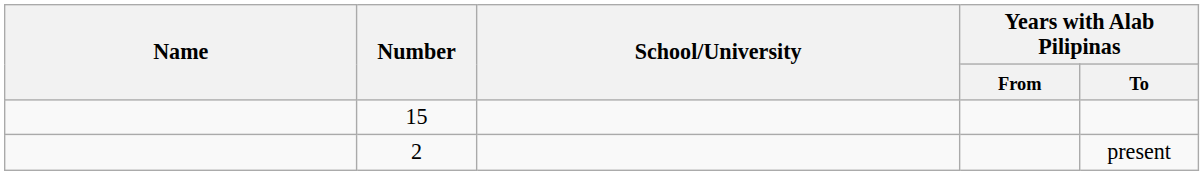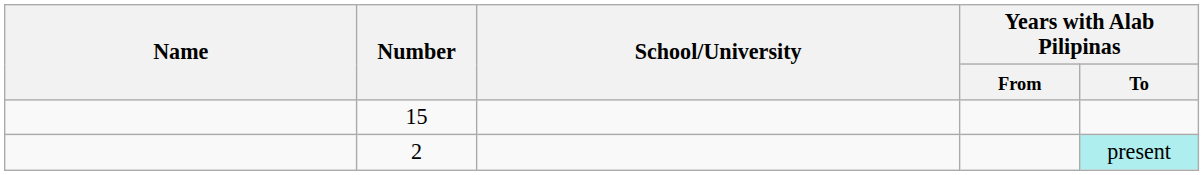(1139, 151) no background -> (1139, 151) paleturquoise background
